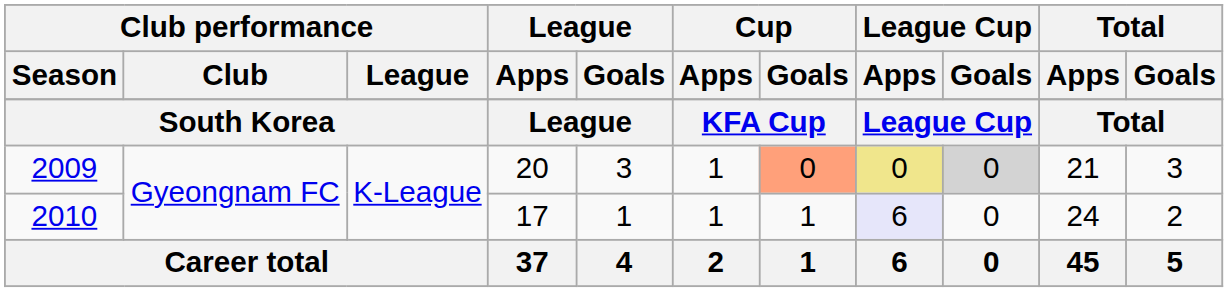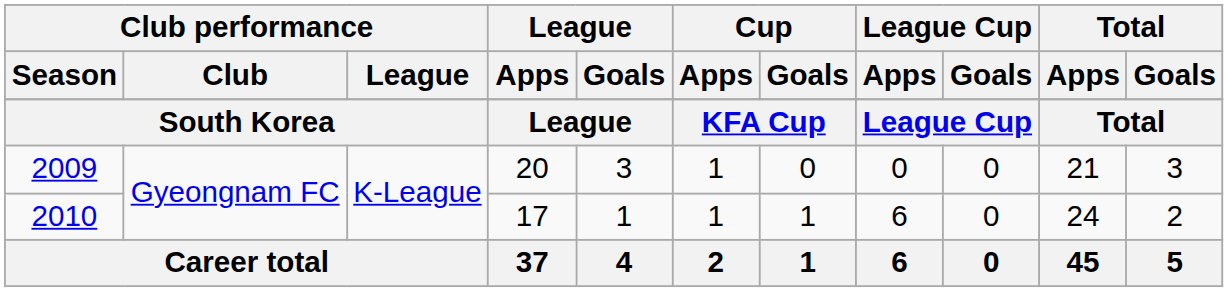(808, 168) lightsalmon background -> (808, 168) no background
(899, 168) khaki background -> (899, 168) no background
(991, 168) lightgrey background -> (991, 168) no background
(899, 215) lavender background -> (899, 215) no background
